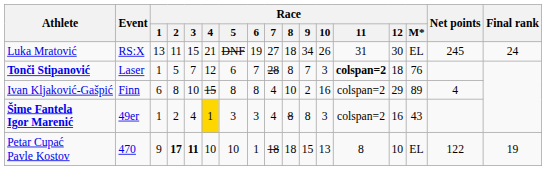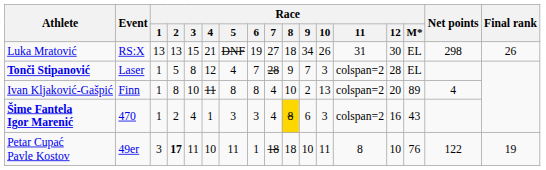(176, 51) 11 -> (176, 51) 13
(455, 51) 245 -> (453, 51) 298
(513, 51) 24 -> (510, 51) 26
(193, 71) 7 -> (193, 71) 8
(233, 71) 6 -> (233, 71) 4
(290, 71) 8 -> (290, 71) 9
(361, 71) bold -> (360, 71) normal
(397, 71) 18 -> (395, 71) 28
(416, 71) 76 -> (414, 71) EL
(159, 90) 6 -> (159, 90) 1
(210, 90) 15 -> (210, 90) 11
(325, 90) 16 -> (325, 90) 13
(397, 90) 29 -> (395, 90) 20
(129, 116) 49er -> (127, 116) 470
(210, 116) gold background -> (210, 116) no background
(290, 116) no background -> (290, 116) gold background
(308, 116) 8 -> (308, 116) 6
(127, 149) 470 -> (129, 149) 49er
(159, 149) 9 -> (159, 149) 3
(193, 149) bold -> (193, 149) normal
(233, 149) 10 -> (233, 149) 11
(308, 149) 15 -> (308, 149) 10
(325, 149) 13 -> (325, 149) 11
(416, 149) EL -> (414, 149) 76
